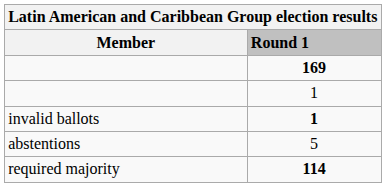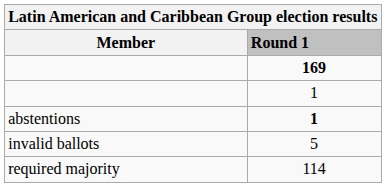(54, 118) invalid ballots -> (44, 118) abstentions
(44, 144) abstentions -> (54, 144) invalid ballots
(314, 169) bold -> (314, 169) normal
